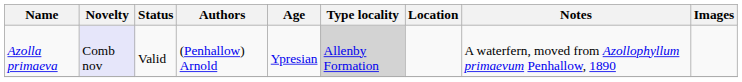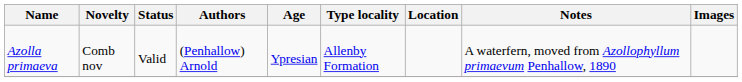(99, 58) lavender background -> (99, 58) no background
(351, 58) lightgrey background -> (351, 58) no background
